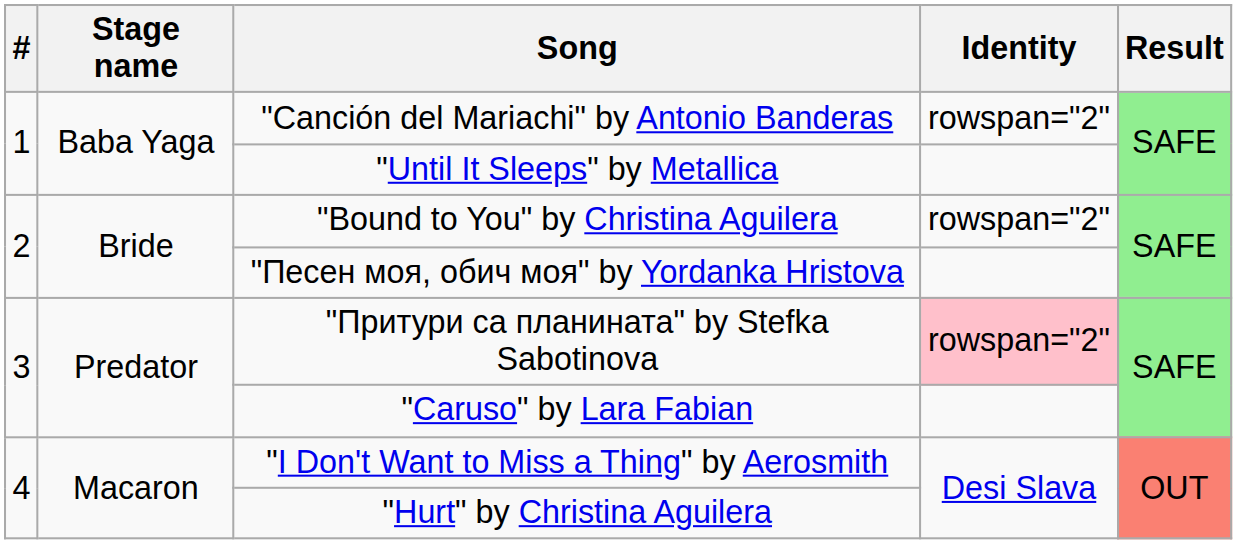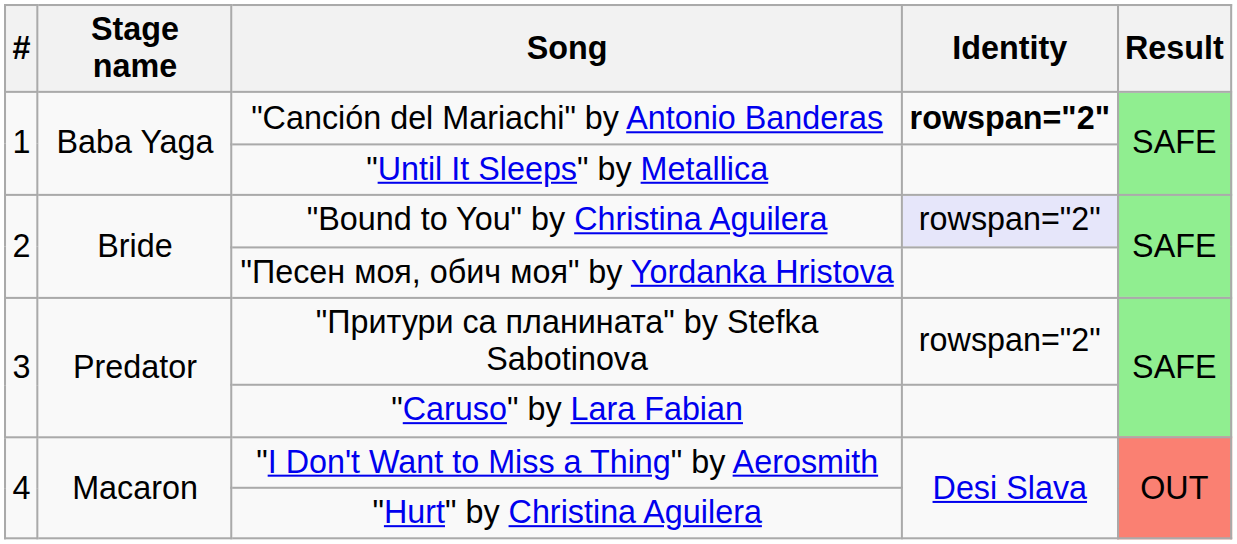(1019, 117) normal -> (1010, 117) bold
(1019, 220) no background -> (1010, 220) lavender background
(1019, 340) pink background -> (1010, 340) no background
